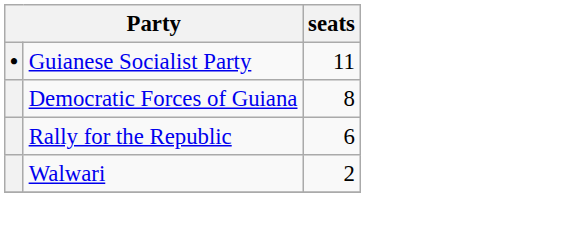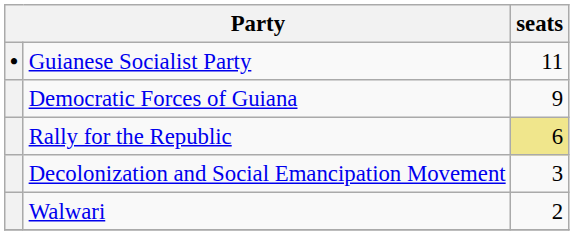(349, 98) 8 -> (557, 98) 9
(349, 136) no background -> (557, 136) khaki background
+ row: (267, 173)
